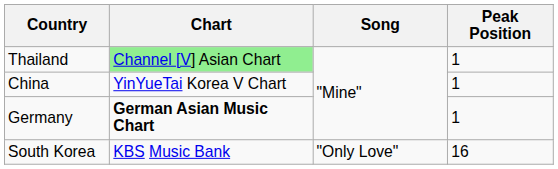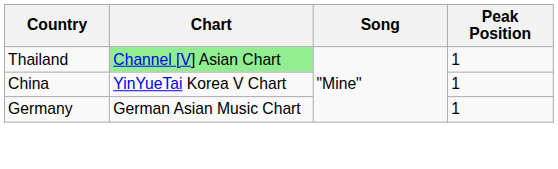(191, 117) bold -> (207, 109) normal
- row: (52, 151)
